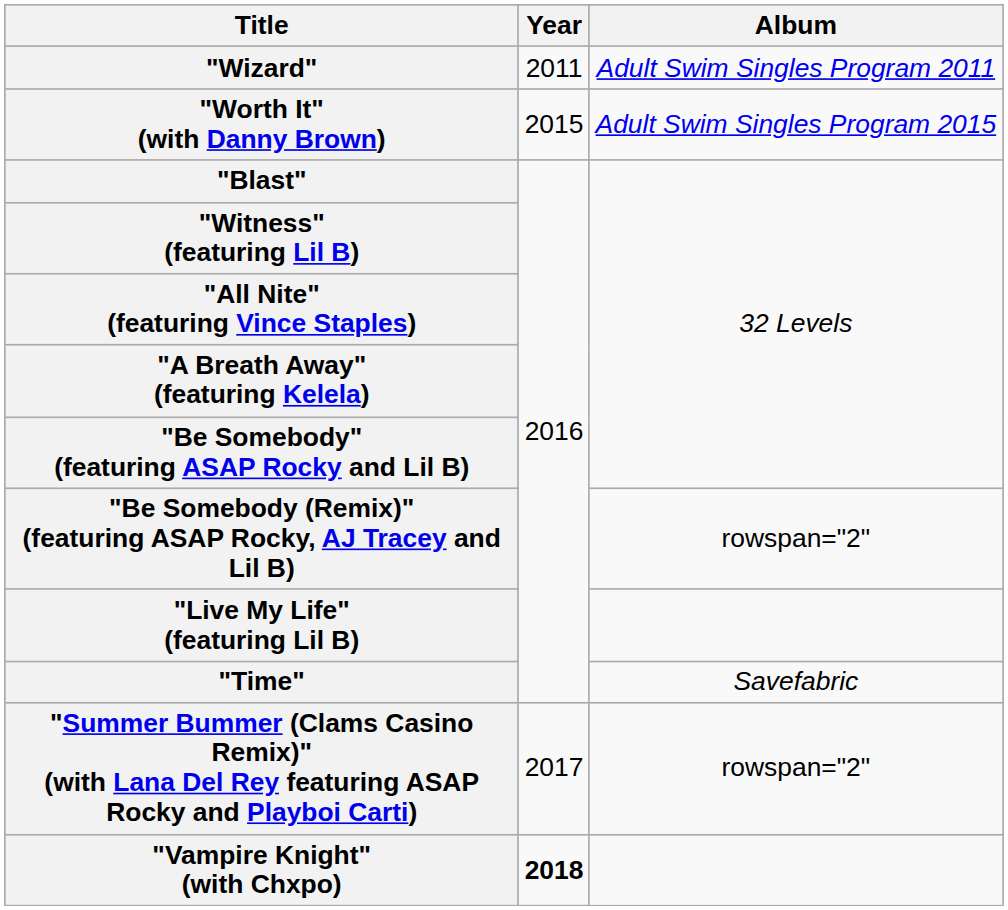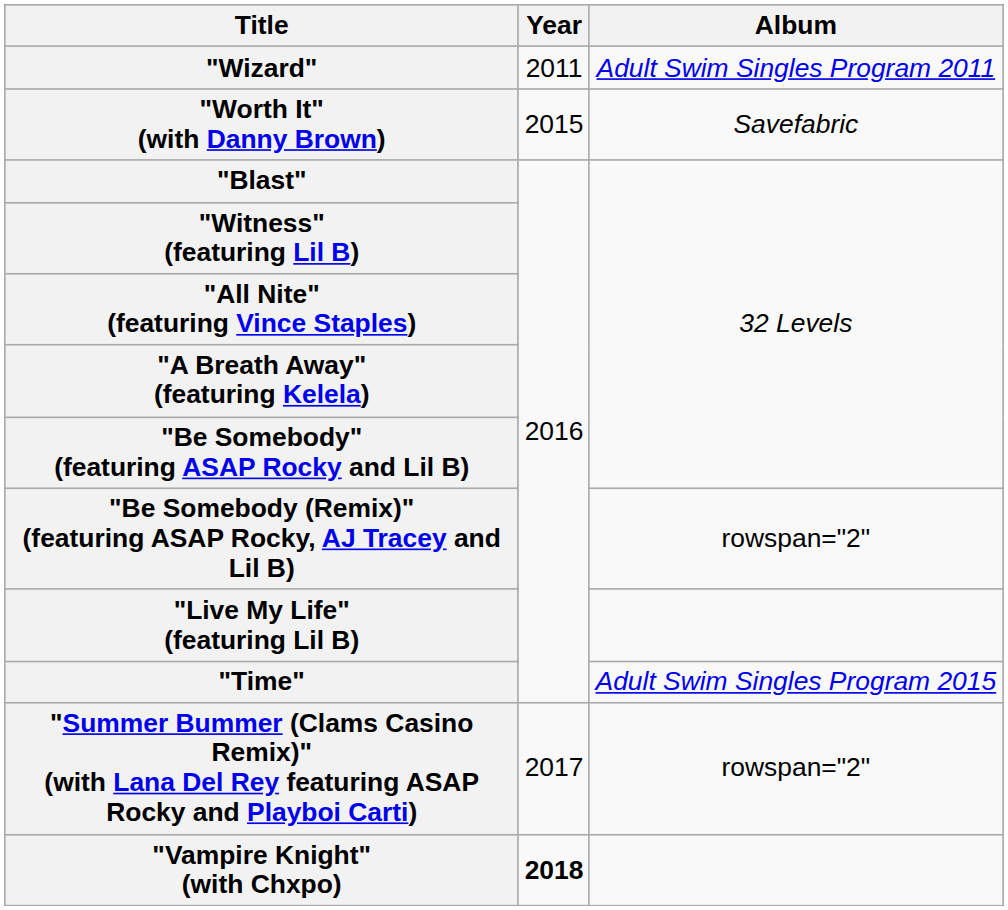(796, 124) Adult Swim Singles Program 2015 -> (796, 124) Savefabric
(796, 681) Savefabric -> (796, 681) Adult Swim Singles Program 2015
